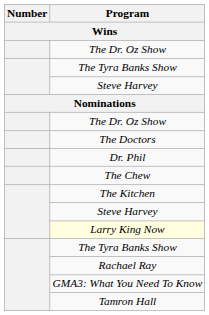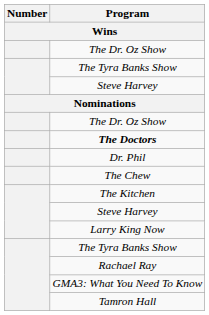(127, 139) normal -> (127, 139) bold
(127, 229) lightyellow background -> (127, 229) no background
